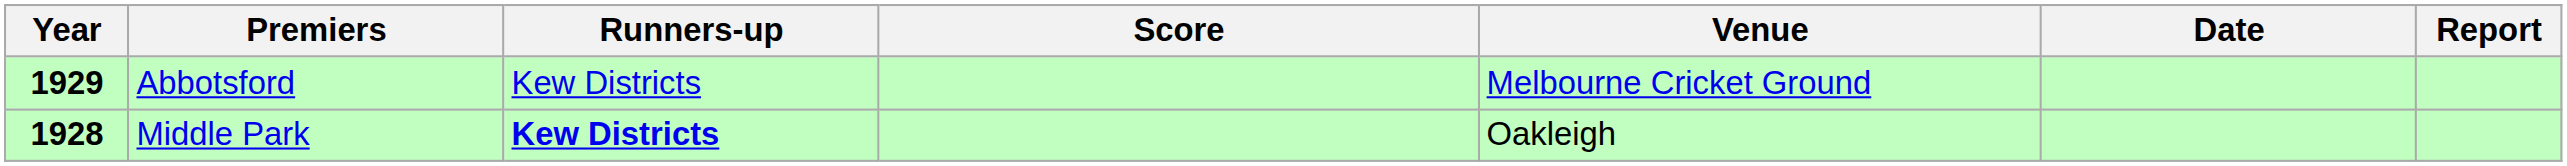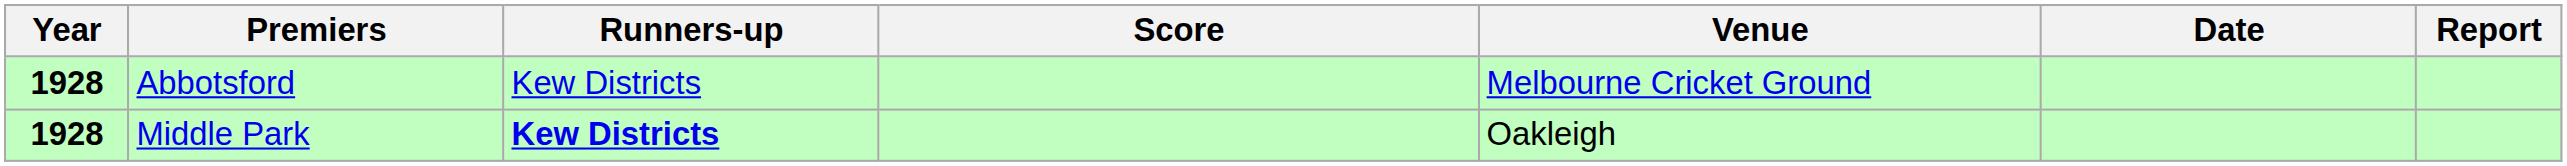(67, 82) 1929 -> (67, 82) 1928
